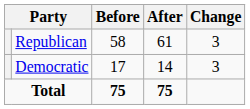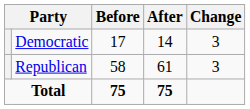rows swapped: (51, 41) <-> (52, 66)
